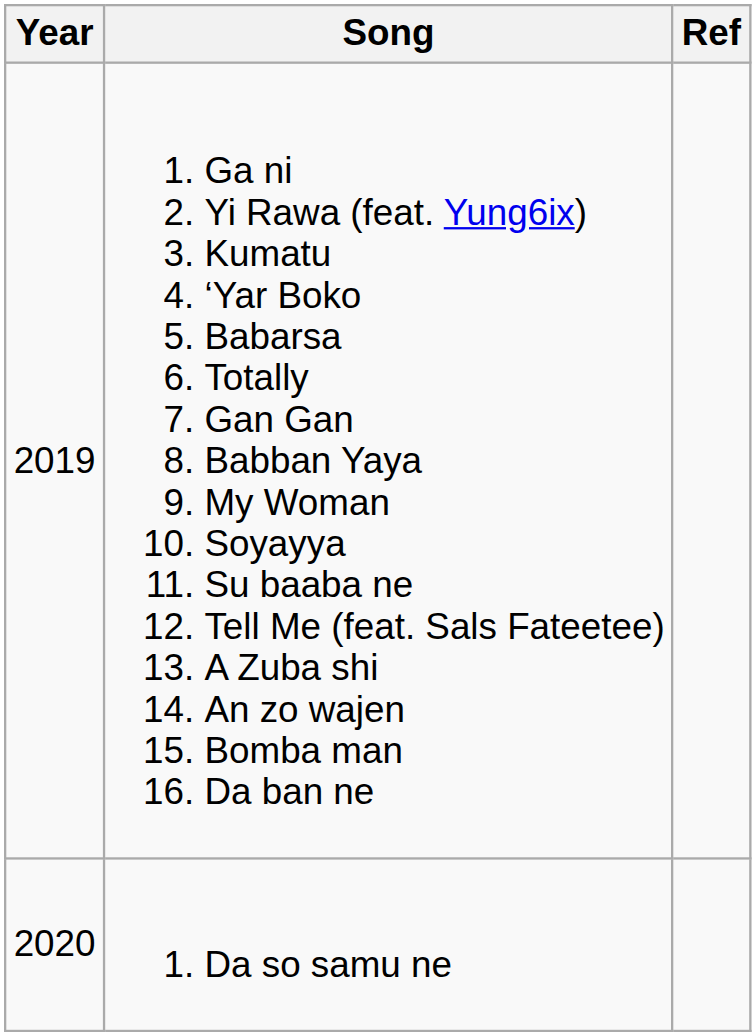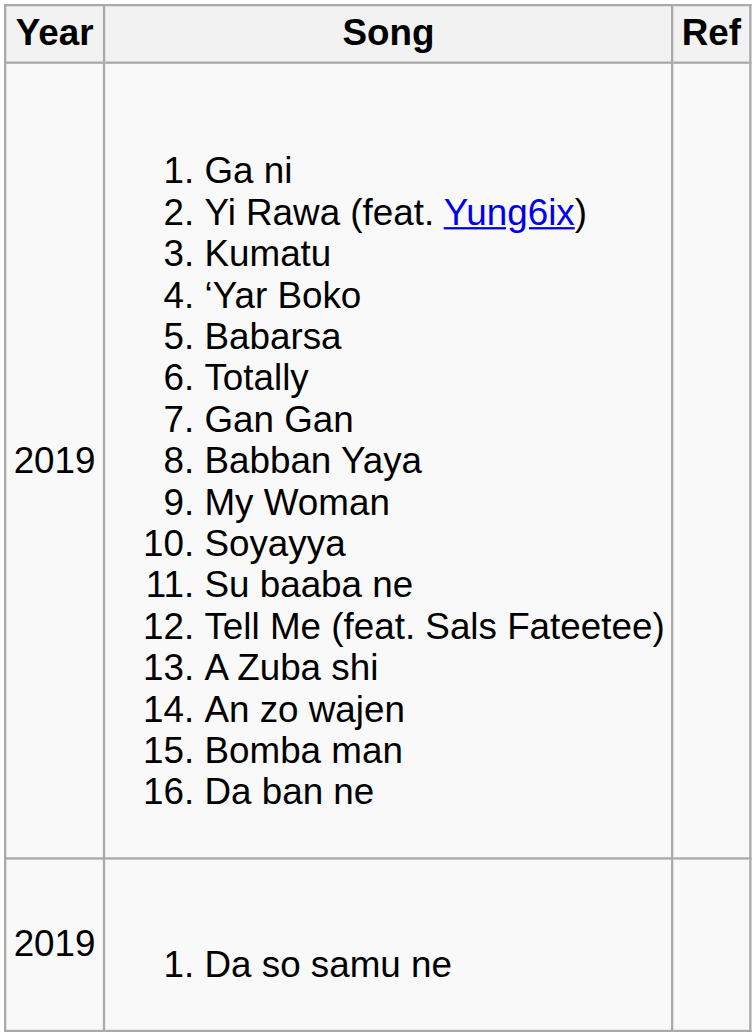(55, 943) 2020 -> (55, 943) 2019
